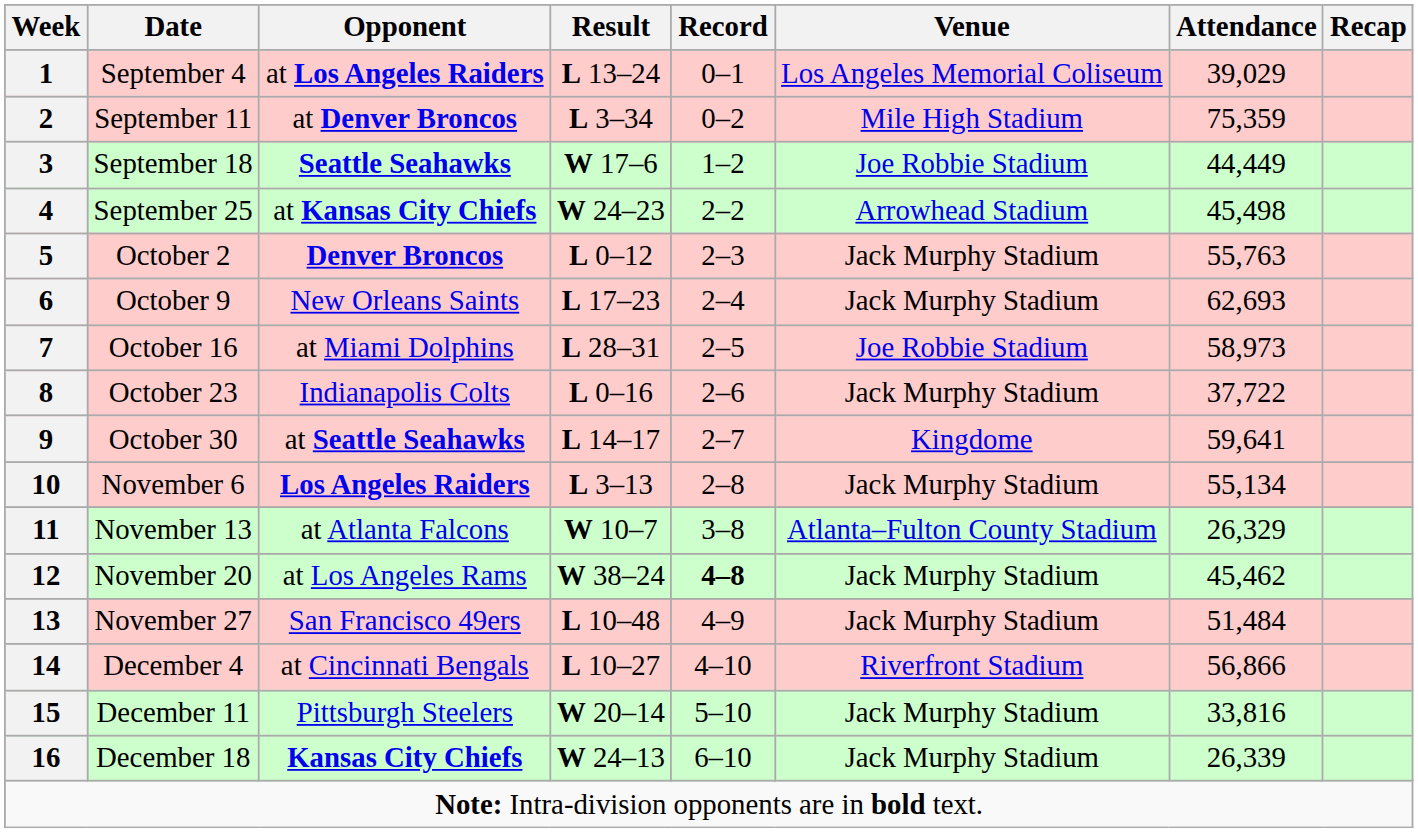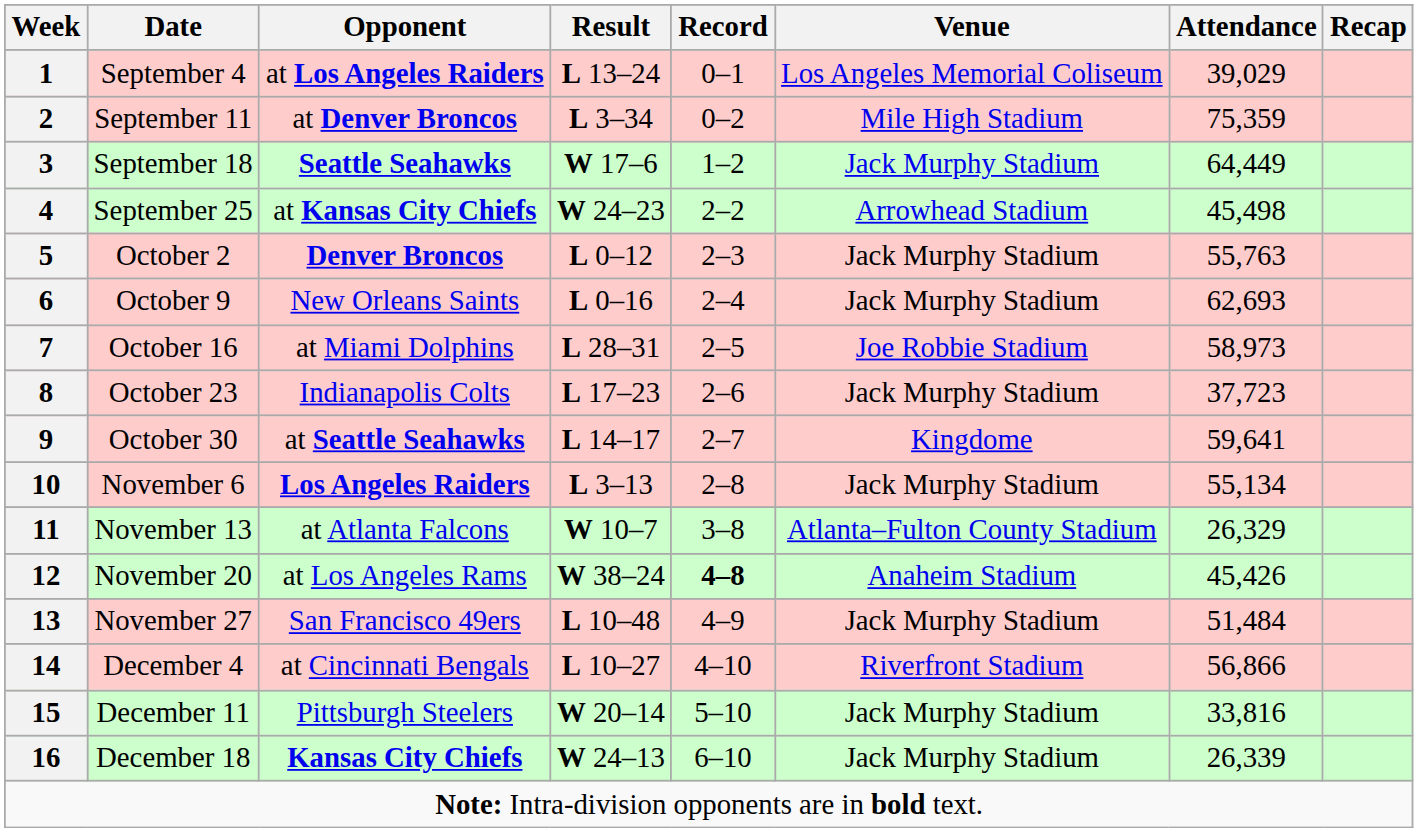(972, 164) Joe Robbie Stadium -> (972, 164) Jack Murphy Stadium
(1246, 164) 44,449 -> (1246, 164) 64,449
(611, 301) L 17–23 -> (611, 301) L 0–16
(611, 392) L 0–16 -> (611, 392) L 17–23
(1246, 392) 37,722 -> (1246, 392) 37,723
(972, 575) Jack Murphy Stadium -> (972, 575) Anaheim Stadium
(1246, 575) 45,462 -> (1246, 575) 45,426
